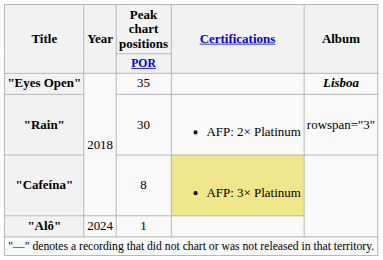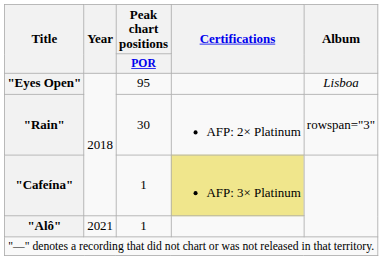(144, 83) 35 -> (144, 83) 95
(341, 83) bold -> (341, 83) normal
(144, 185) 8 -> (144, 185) 1
(100, 226) 2024 -> (100, 226) 2021
